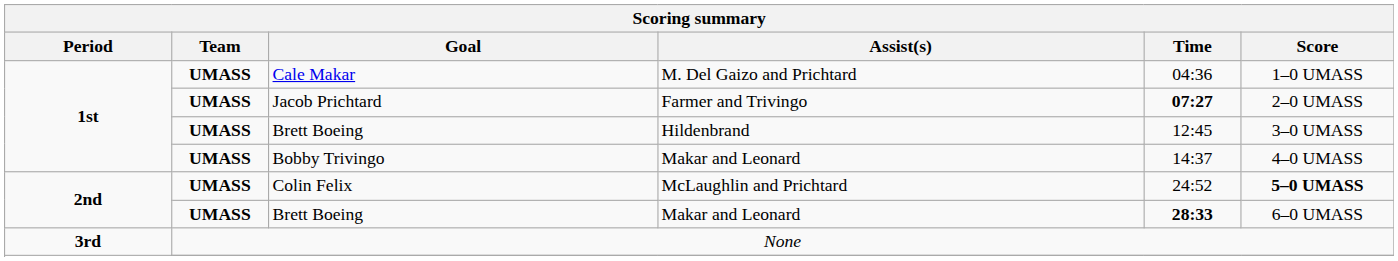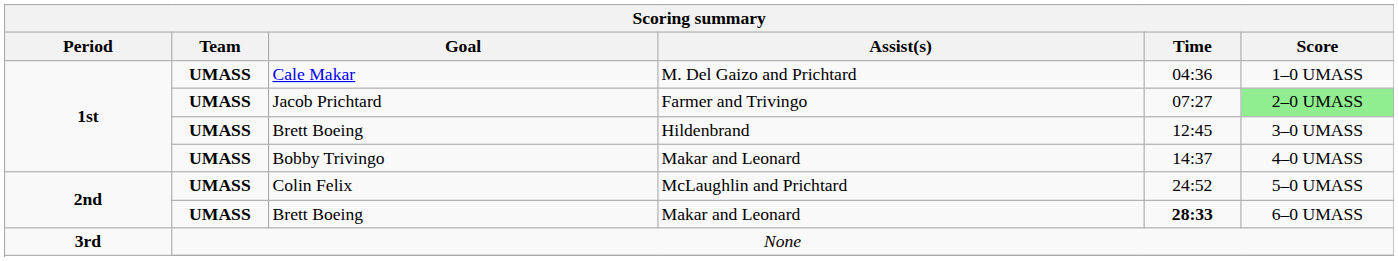(1192, 102) bold -> (1192, 102) normal
(1317, 102) no background -> (1317, 102) lightgreen background
(1317, 185) bold -> (1317, 185) normal
